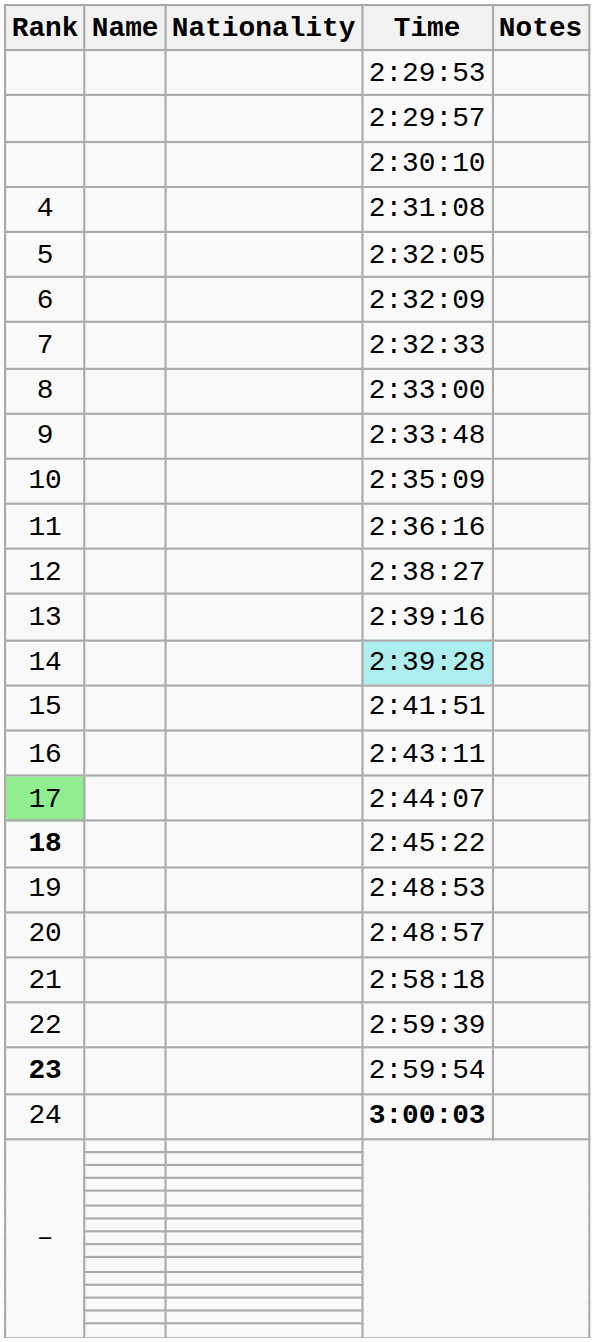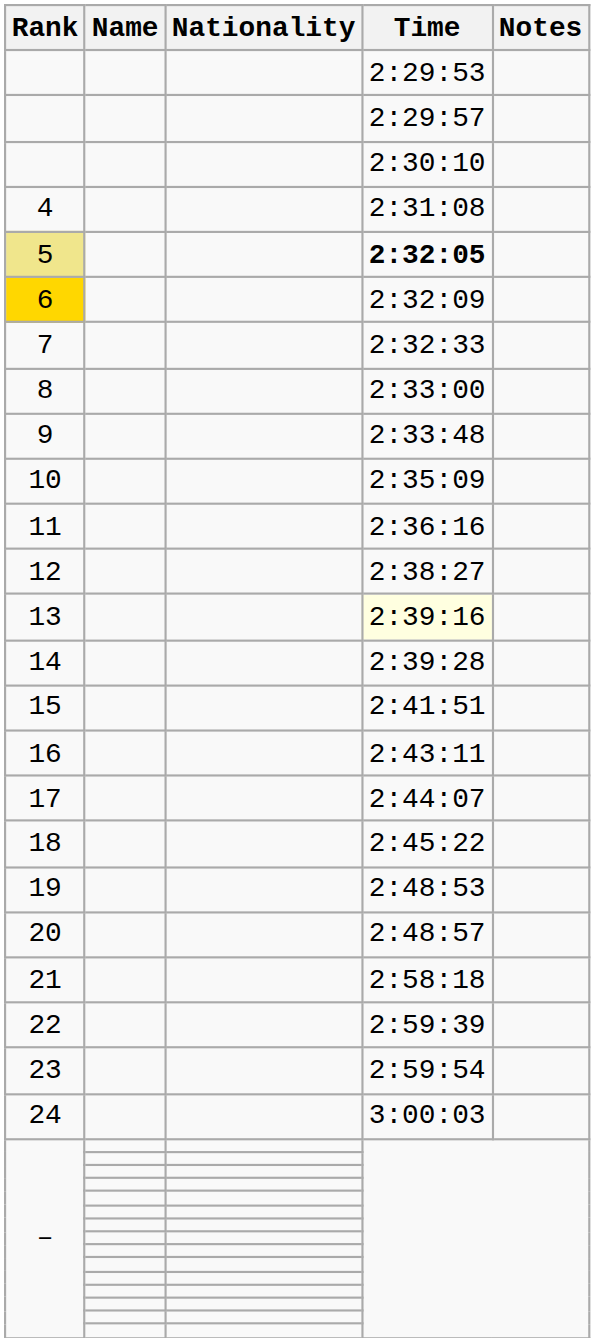(45, 254) no background -> (45, 254) khaki background
(427, 254) normal -> (427, 254) bold
(45, 300) no background -> (45, 300) gold background
(427, 617) no background -> (427, 617) lightyellow background
(427, 663) paleturquoise background -> (427, 663) no background
(45, 799) lightgreen background -> (45, 799) no background
(45, 844) bold -> (45, 844) normal
(45, 1071) bold -> (45, 1071) normal
(427, 1116) bold -> (427, 1116) normal
